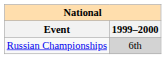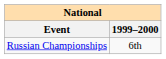(135, 45) lightgrey background -> (135, 45) no background
